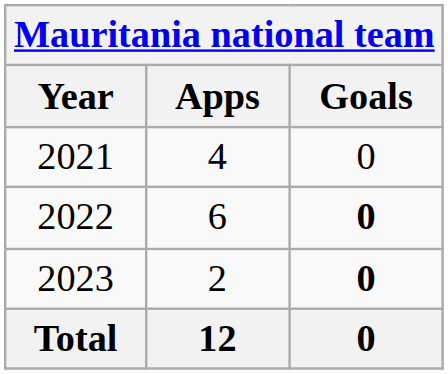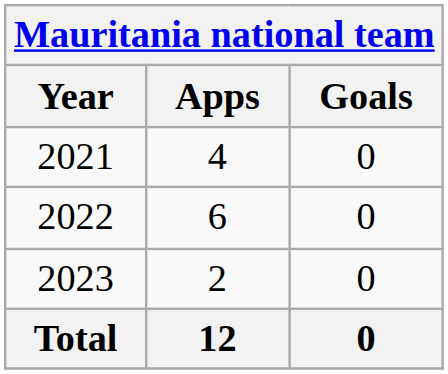(366, 216) bold -> (366, 216) normal
(366, 277) bold -> (366, 277) normal
